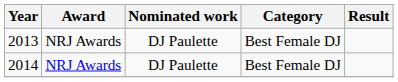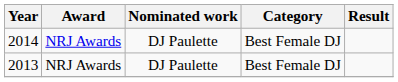rows swapped: (23, 64) <-> (23, 40)
